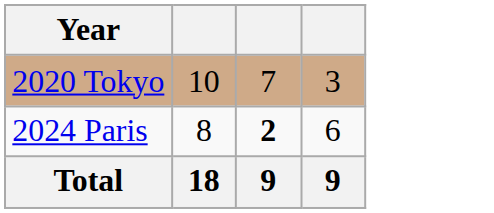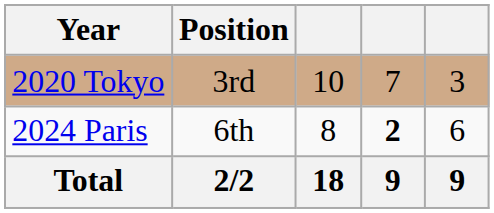+ column: (234, 29)
